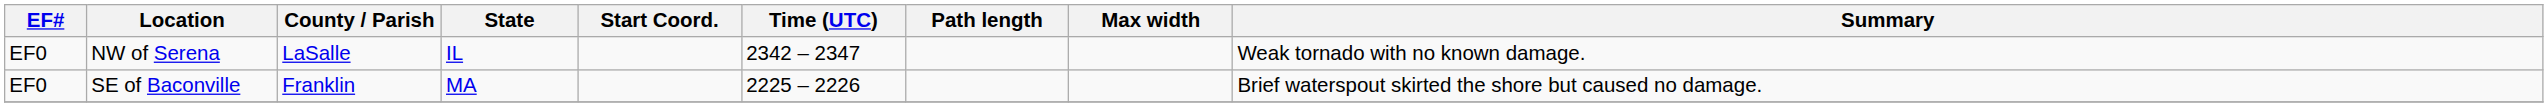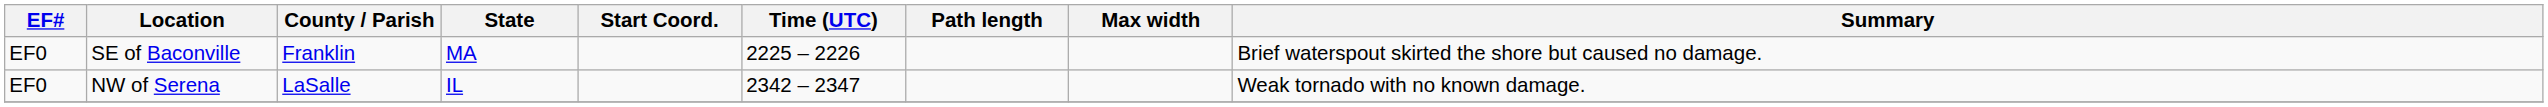rows swapped: (166, 85) <-> (156, 53)
